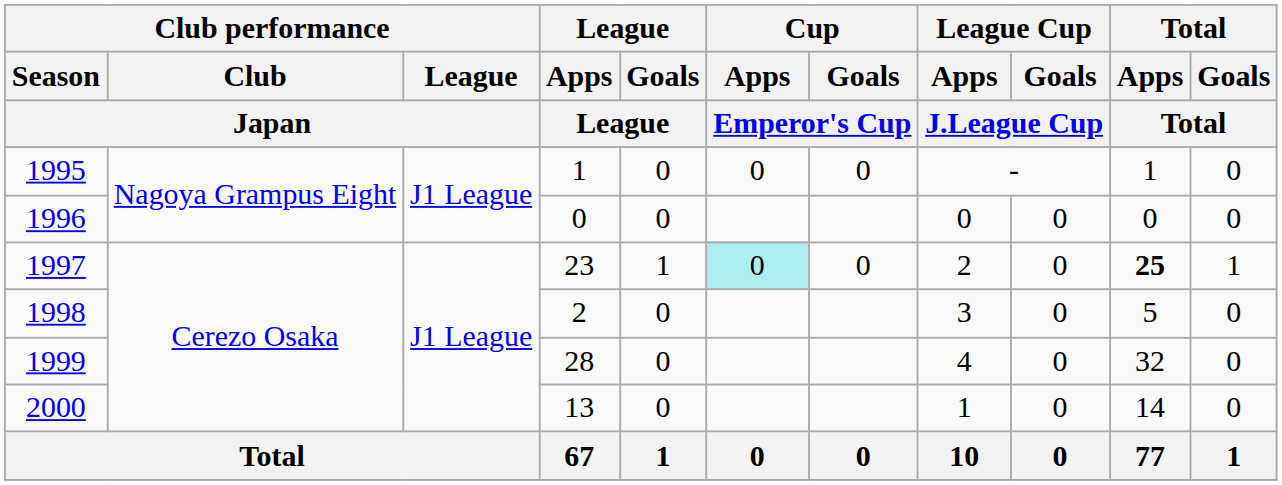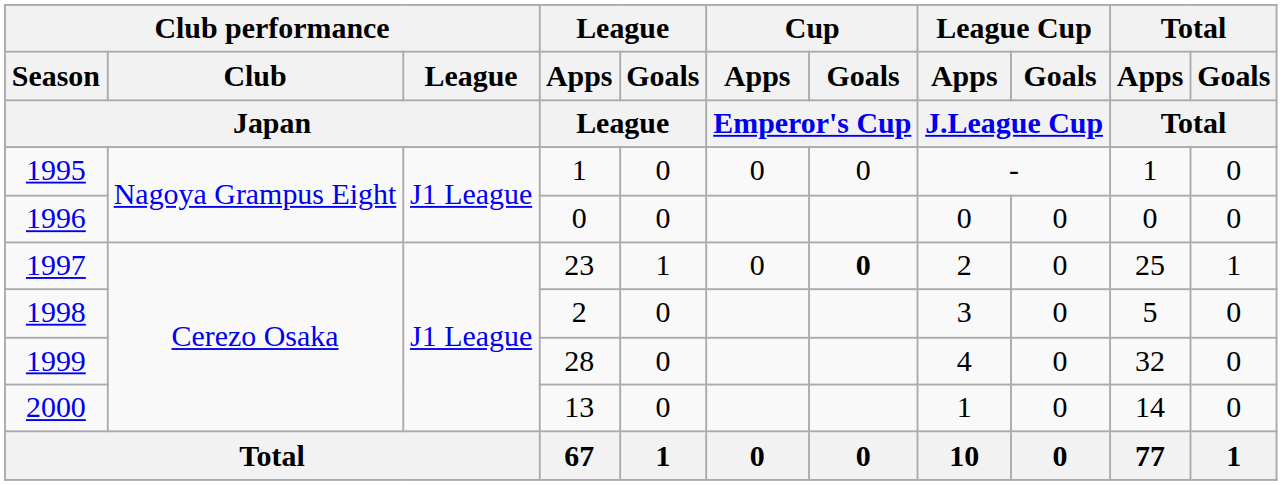(757, 265) paleturquoise background -> (757, 265) no background
(863, 265) normal -> (863, 265) bold
(1150, 265) bold -> (1150, 265) normal
